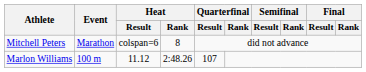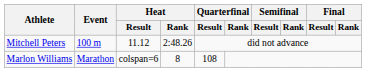(95, 43) Marathon -> (89, 43) 100 m
(139, 43) colspan=6 -> (139, 43) 11.12
(178, 43) 8 -> (178, 43) 2:48.26
(89, 59) 100 m -> (95, 59) Marathon
(139, 59) 11.12 -> (139, 59) colspan=6
(178, 59) 2:48.26 -> (178, 59) 8
(210, 59) 107 -> (210, 59) 108
